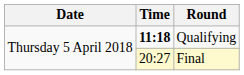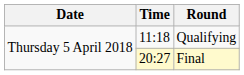(155, 37) bold -> (154, 37) normal
